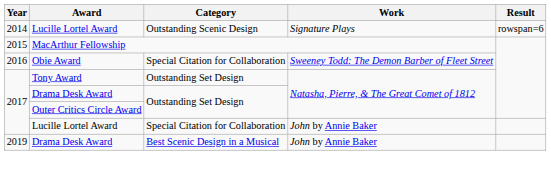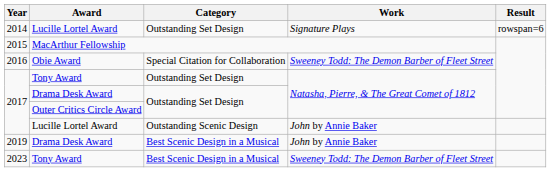(202, 28) Outstanding Scenic Design -> (195, 28) Outstanding Set Design
(216, 126) Special Citation for Collaboration -> (202, 126) Outstanding Scenic Design
+ row: (17, 158)
